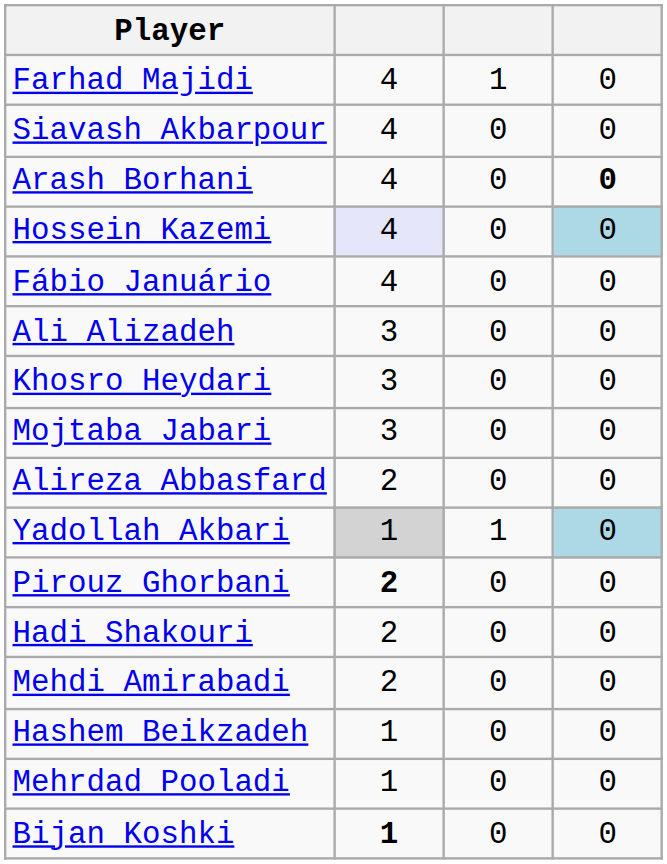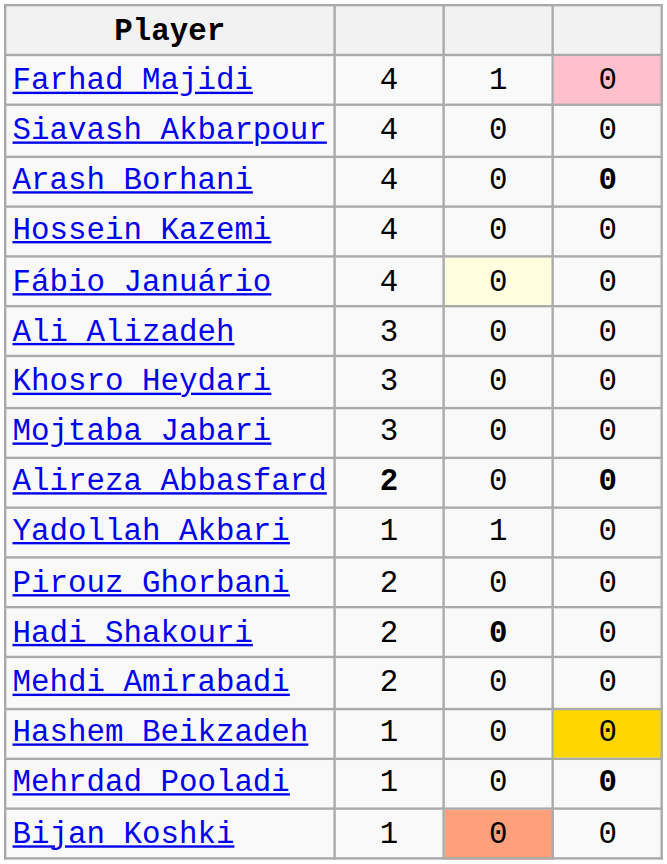(608, 81) no background -> (608, 81) pink background
(389, 231) lavender background -> (389, 231) no background
(608, 231) lightblue background -> (608, 231) no background
(498, 281) no background -> (498, 281) lightyellow background
(389, 482) normal -> (389, 482) bold
(608, 482) normal -> (608, 482) bold
(389, 532) lightgrey background -> (389, 532) no background
(608, 532) lightblue background -> (608, 532) no background
(389, 583) bold -> (389, 583) normal
(498, 633) normal -> (498, 633) bold
(608, 733) no background -> (608, 733) gold background
(608, 784) normal -> (608, 784) bold
(389, 834) bold -> (389, 834) normal
(498, 834) no background -> (498, 834) lightsalmon background
